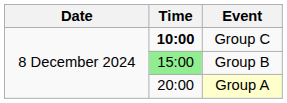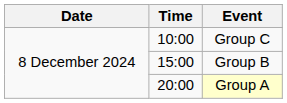(176, 39) bold -> (176, 39) normal
(176, 62) lightgreen background -> (176, 62) no background
